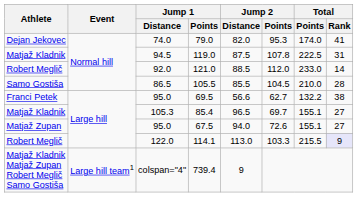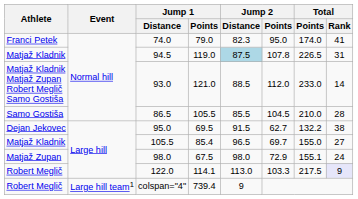(36, 41) Dejan Jekovec -> (32, 41) Franci Petek
(241, 41) 82.0 -> (241, 41) 82.3
(278, 41) 95.3 -> (278, 41) 95.0
(241, 55) no background -> (241, 55) lightblue background
(310, 55) 222.5 -> (310, 55) 226.5
(34, 69) Robert Meglič -> (36, 84) Matjaž Kladnik Matjaž Zupan Robert Meglič Samo Gostiša
(162, 69) 92.0 -> (162, 84) 93.0
(32, 98) Franci Petek -> (36, 128) Dejan Jekovec
(241, 98) 56.6 -> (241, 128) 91.5
(162, 112) 105.3 -> (162, 142) 105.5
(310, 112) 155.1 -> (310, 142) 155.0
(162, 127) 95.0 -> (162, 157) 98.0
(241, 127) 94.0 -> (241, 157) 98.0
(278, 127) 72.6 -> (278, 157) 72.9
(339, 127) 27 -> (339, 157) 24
(310, 141) 215.5 -> (310, 171) 217.5
(36, 170) Matjaž Kladnik Matjaž Zupan Robert Meglič Samo Gostiša -> (34, 187) Robert Meglič
